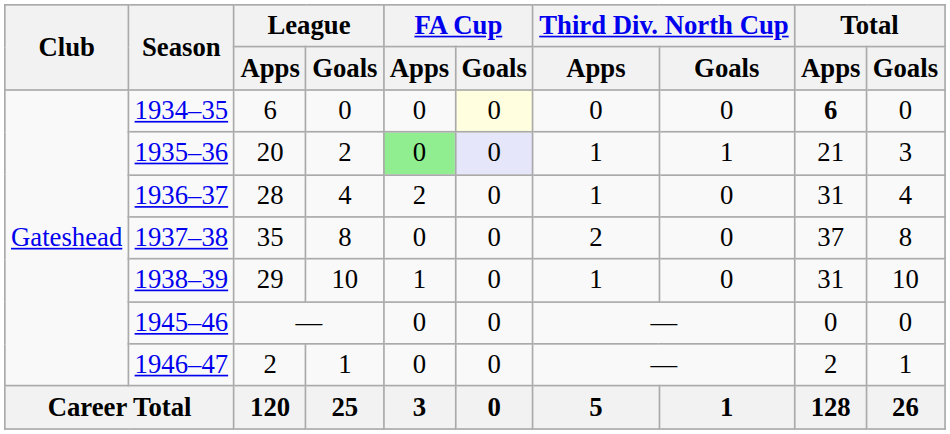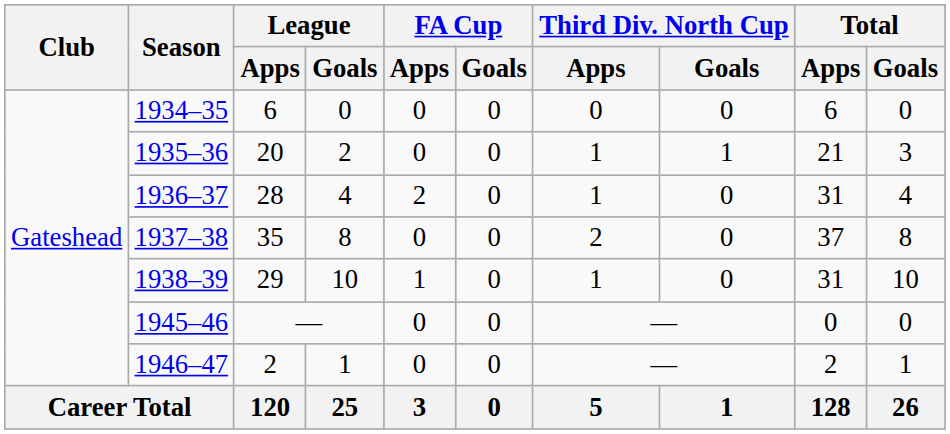(494, 110) lightyellow background -> (494, 110) no background
(831, 110) bold -> (831, 110) normal
(420, 152) lightgreen background -> (420, 152) no background
(494, 152) lavender background -> (494, 152) no background
